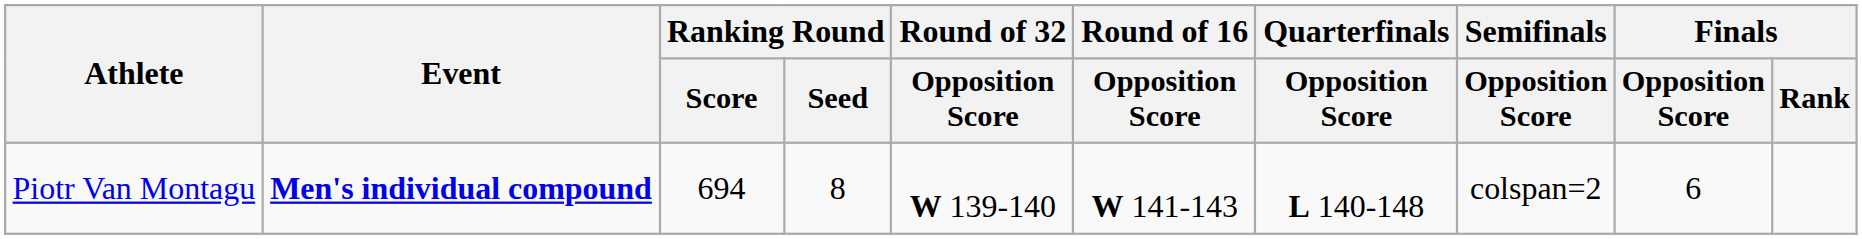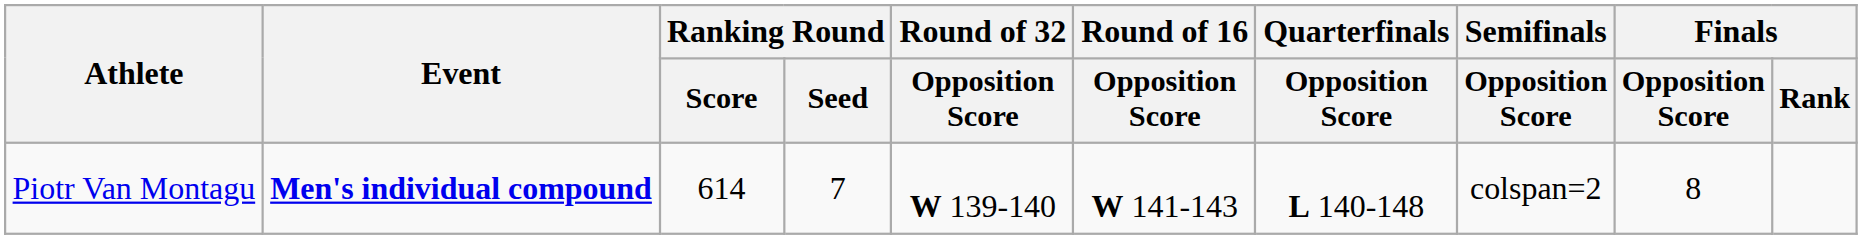(722, 188) 694 -> (722, 188) 614
(838, 188) 8 -> (838, 188) 7
(1693, 188) 6 -> (1693, 188) 8
